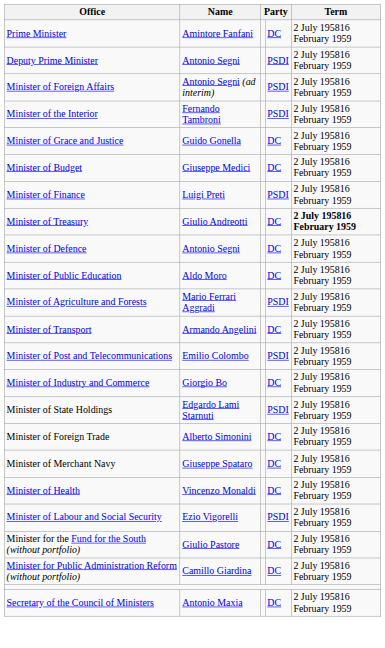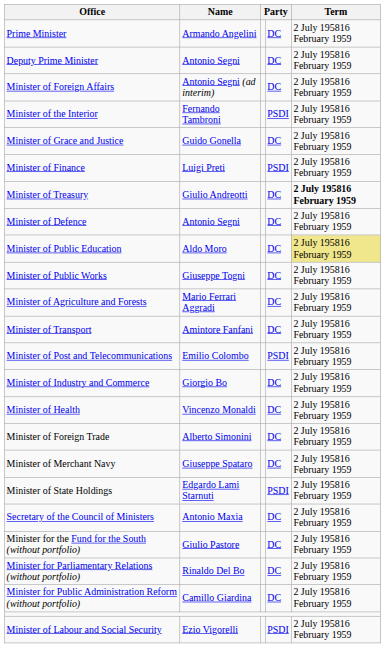(218, 33) Amintore Fanfani -> (219, 33) Armando Angelini
(278, 60) PSDI -> (274, 60) DC
(278, 87) PSDI -> (274, 87) DC
- row: (44, 168)
(322, 275) no background -> (322, 248) khaki background
+ row: (57, 275)
(278, 302) PSDI -> (274, 302) DC
(219, 329) Armando Angelini -> (218, 329) Amintore Fanfani
rows swapped: (43, 490) <-> (59, 410)
rows swapped: (84, 517) <-> (80, 602)
+ row: (79, 571)
